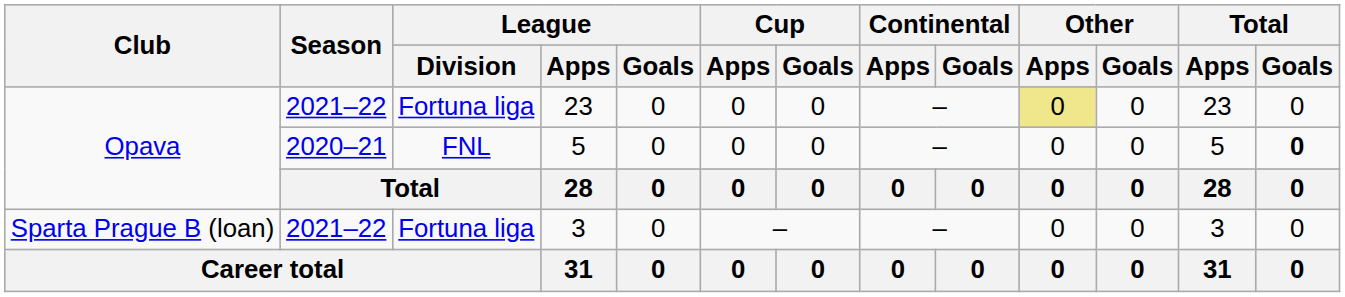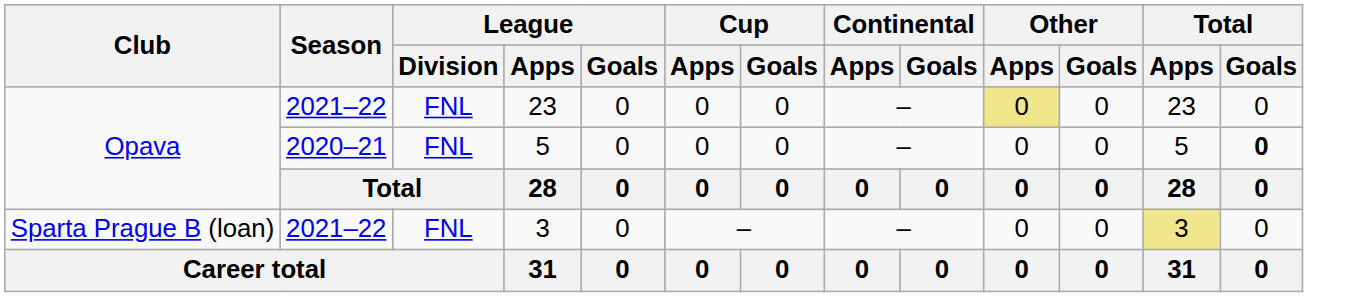(466, 106) Fortuna liga -> (448, 106) FNL
(466, 229) Fortuna liga -> (448, 229) FNL
(1217, 229) no background -> (1182, 229) khaki background
